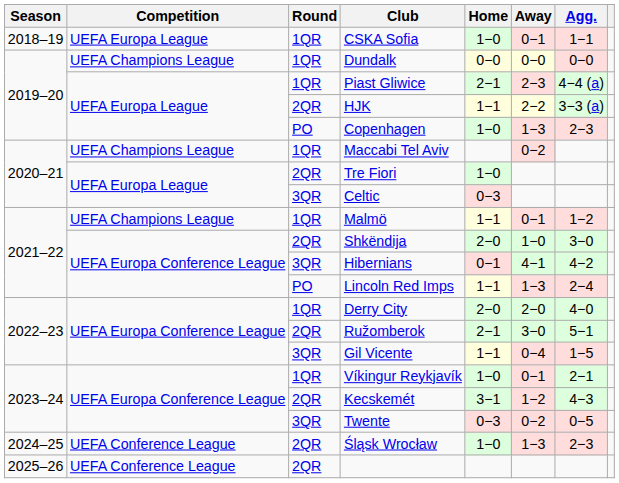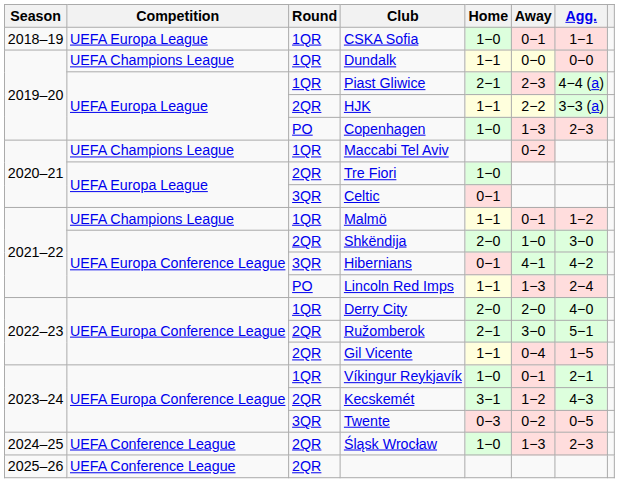(488, 61) 0−0 -> (488, 61) 1−1
(488, 196) 0−3 -> (488, 196) 0−1
(307, 354) 3QR -> (307, 354) 2QR
